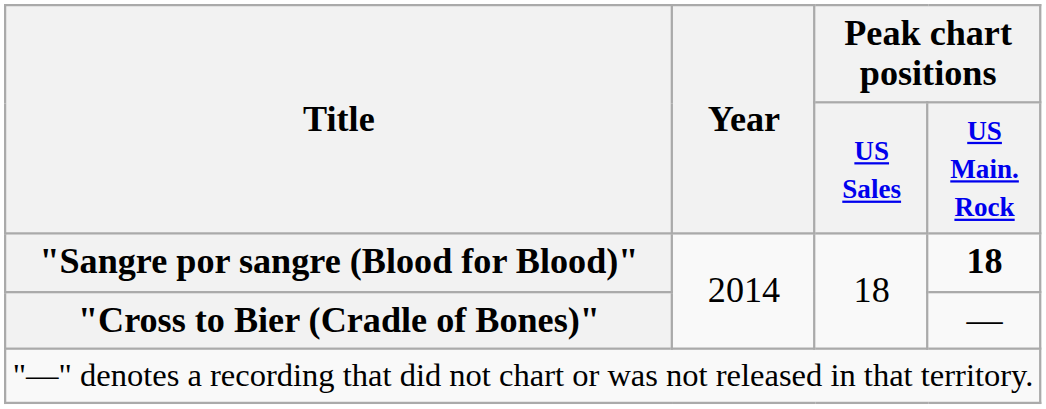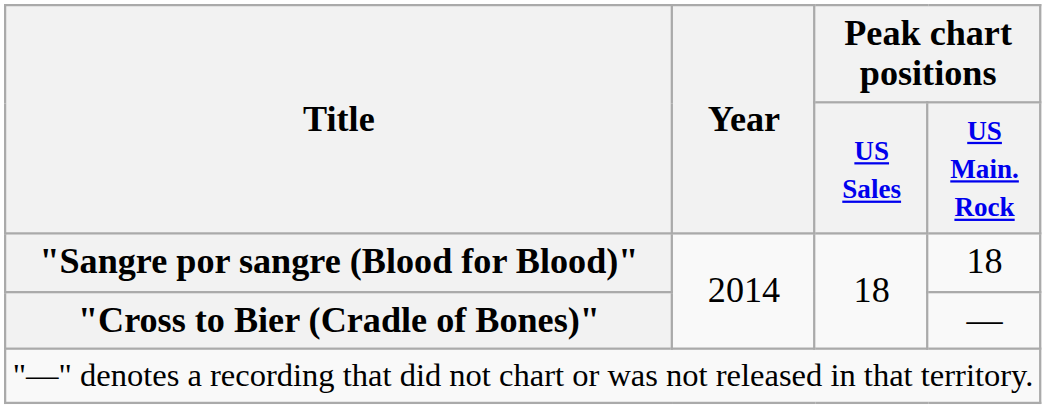(985, 261) bold -> (985, 261) normal
